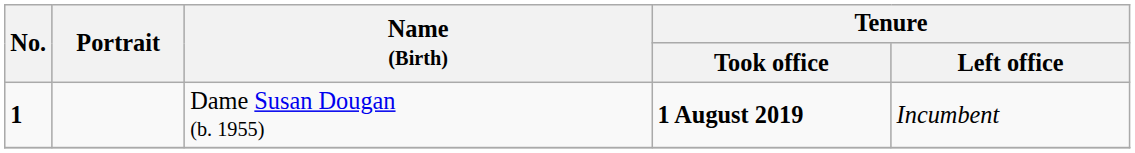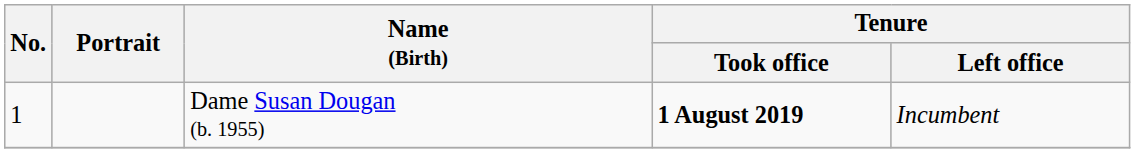(16, 114) bold -> (16, 114) normal
